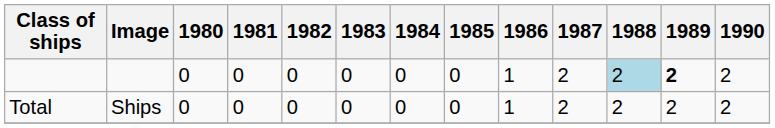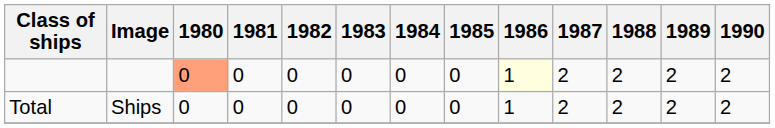(184, 75) no background -> (184, 75) lightsalmon background
(509, 75) no background -> (509, 75) lightyellow background
(617, 75) lightblue background -> (617, 75) no background
(671, 75) bold -> (671, 75) normal
